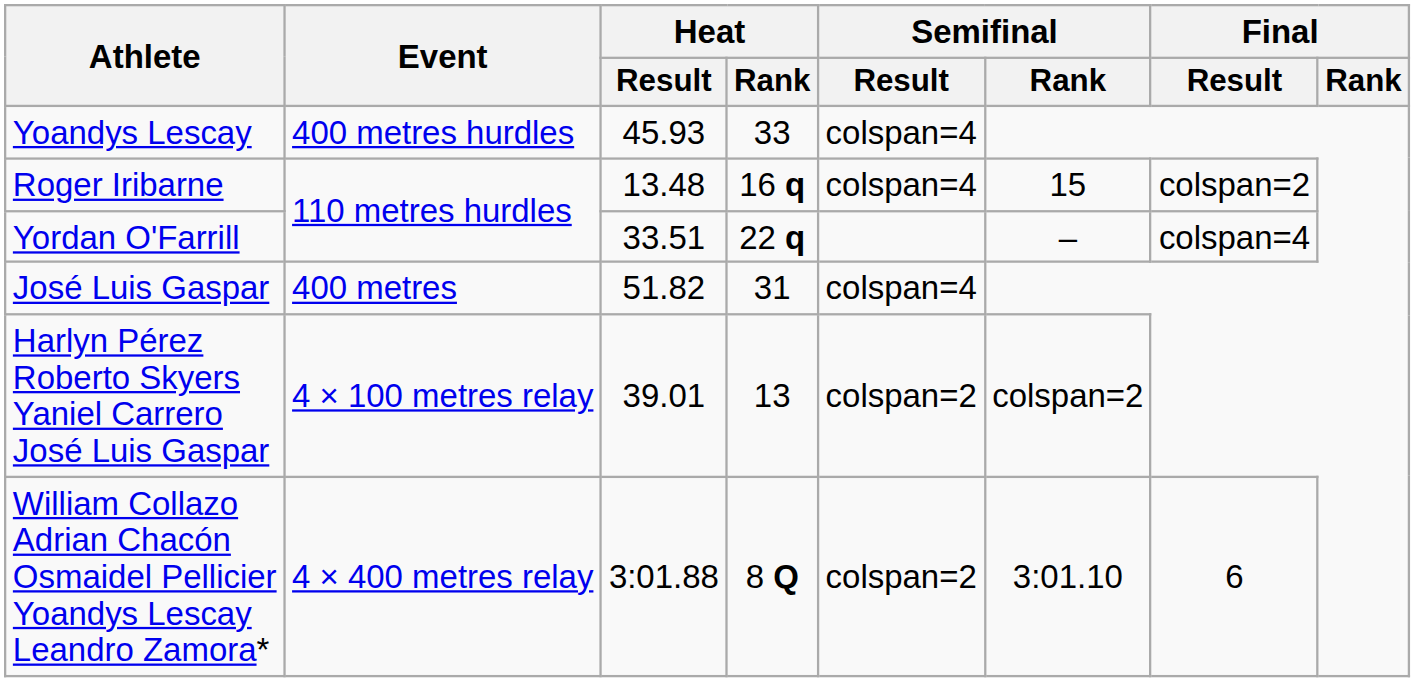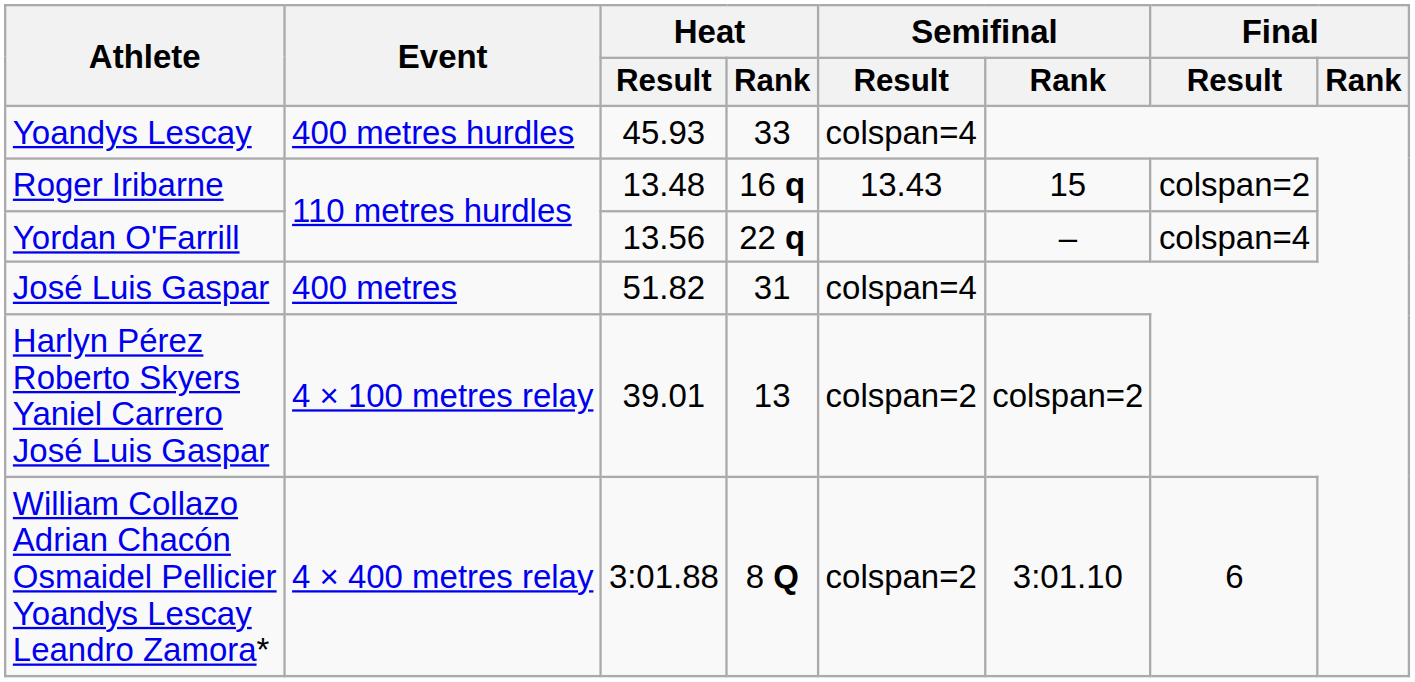(901, 185) colspan=4 -> (901, 185) 13.43
(664, 237) 33.51 -> (664, 237) 13.56
